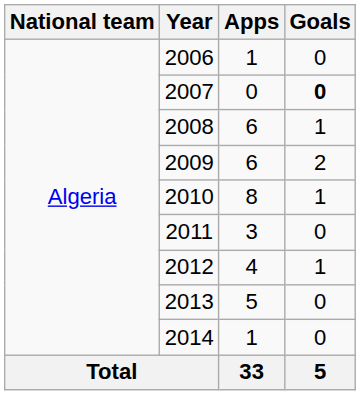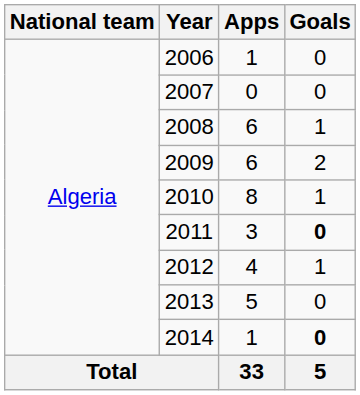(320, 92) bold -> (320, 92) normal
(320, 232) normal -> (320, 232) bold
(320, 337) normal -> (320, 337) bold
